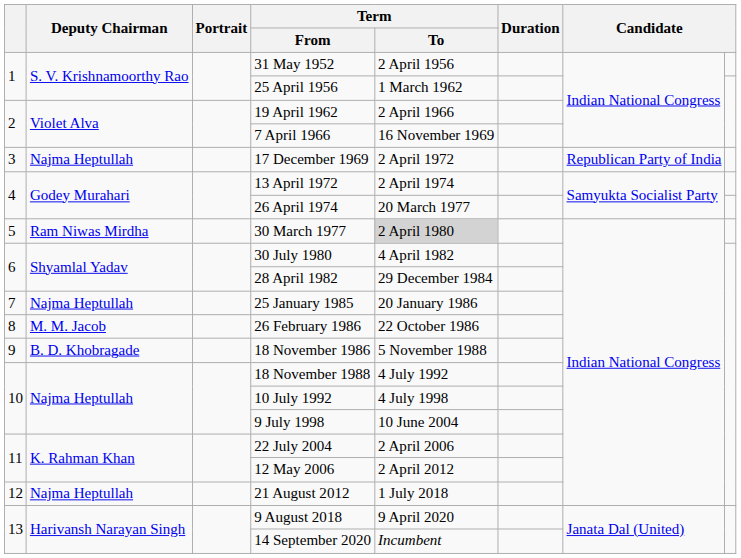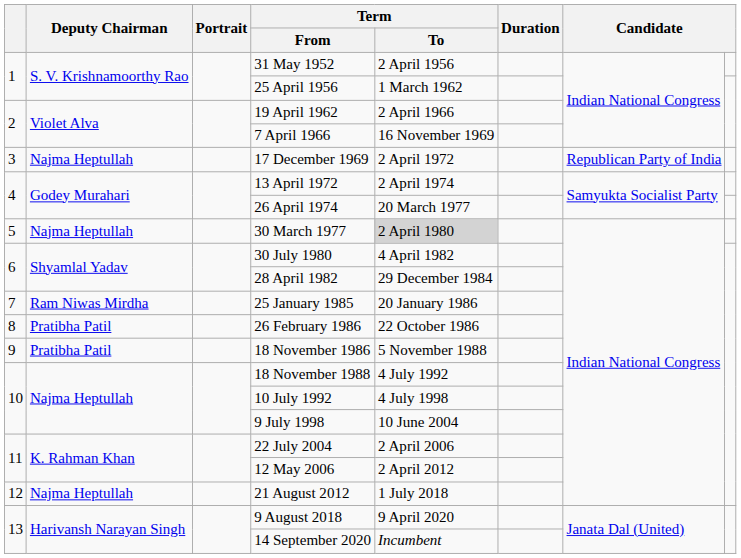(89, 231) Ram Niwas Mirdha -> (81, 231) Najma Heptullah
(81, 302) Najma Heptullah -> (89, 302) Ram Niwas Mirdha
(68, 326) M. M. Jacob -> (71, 326) Pratibha Patil
(85, 350) B. D. Khobragade -> (71, 350) Pratibha Patil
